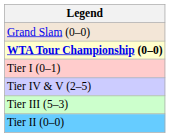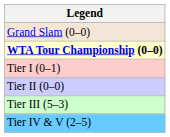(49, 86) Tier IV & V (2–5) -> (36, 86) Tier II (0–0)
(36, 123) Tier II (0–0) -> (49, 123) Tier IV & V (2–5)
